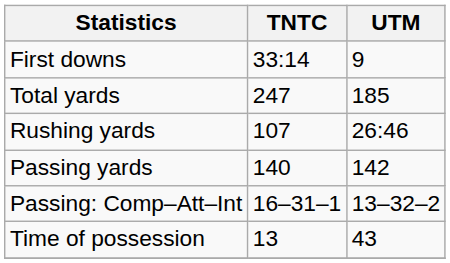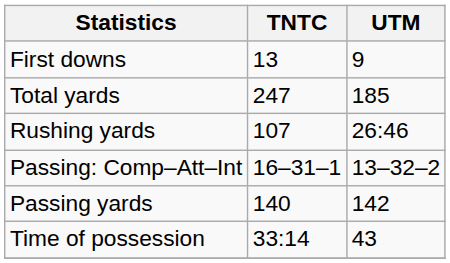(281, 59) 33:14 -> (265, 59) 13
rows swapped: (81, 167) <-> (126, 203)
(265, 239) 13 -> (281, 239) 33:14
